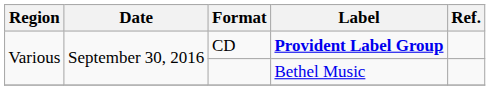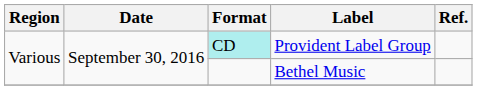(224, 44) no background -> (224, 44) paleturquoise background
(359, 44) bold -> (353, 44) normal
